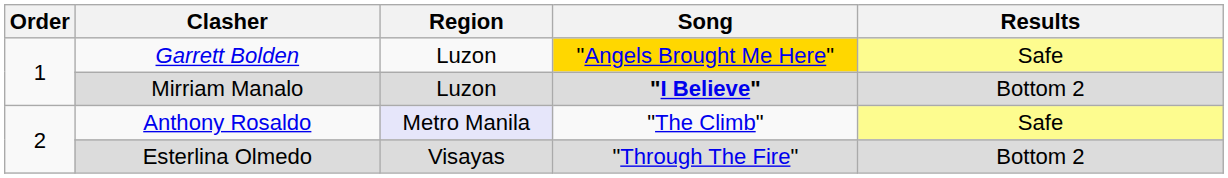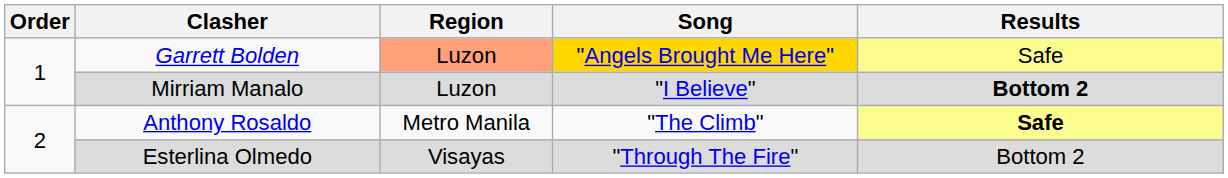(466, 55) no background -> (466, 55) lightsalmon background
(705, 89) bold -> (705, 89) normal
(1040, 89) normal -> (1040, 89) bold
(466, 122) lavender background -> (466, 122) no background
(1040, 122) normal -> (1040, 122) bold
